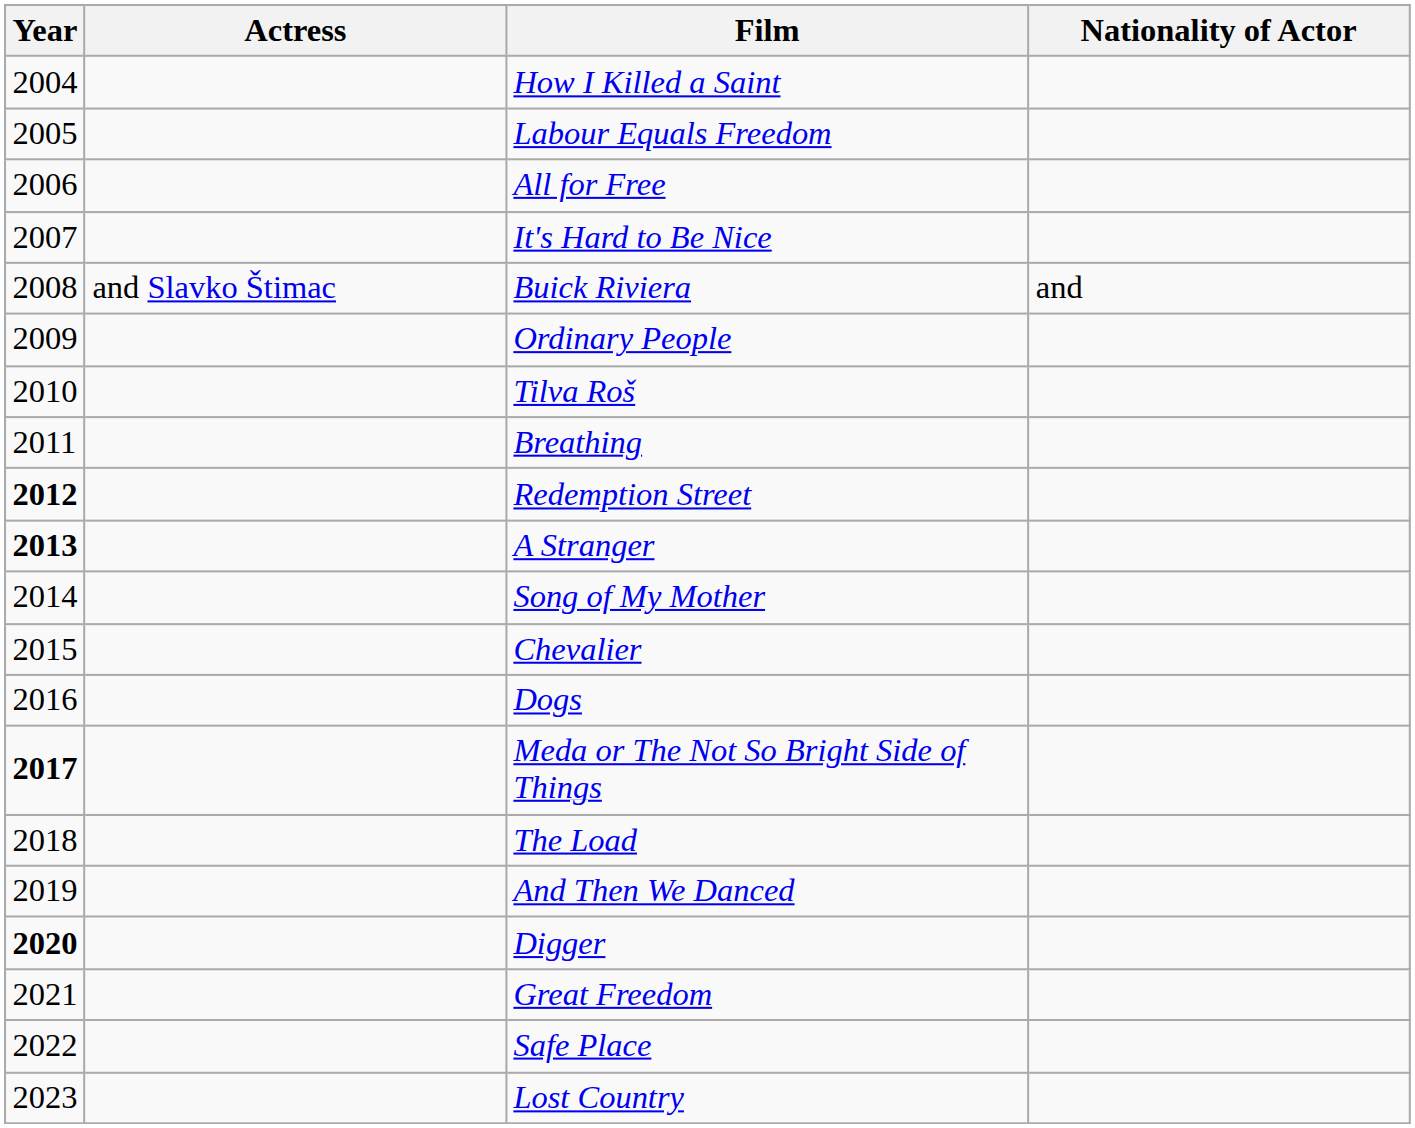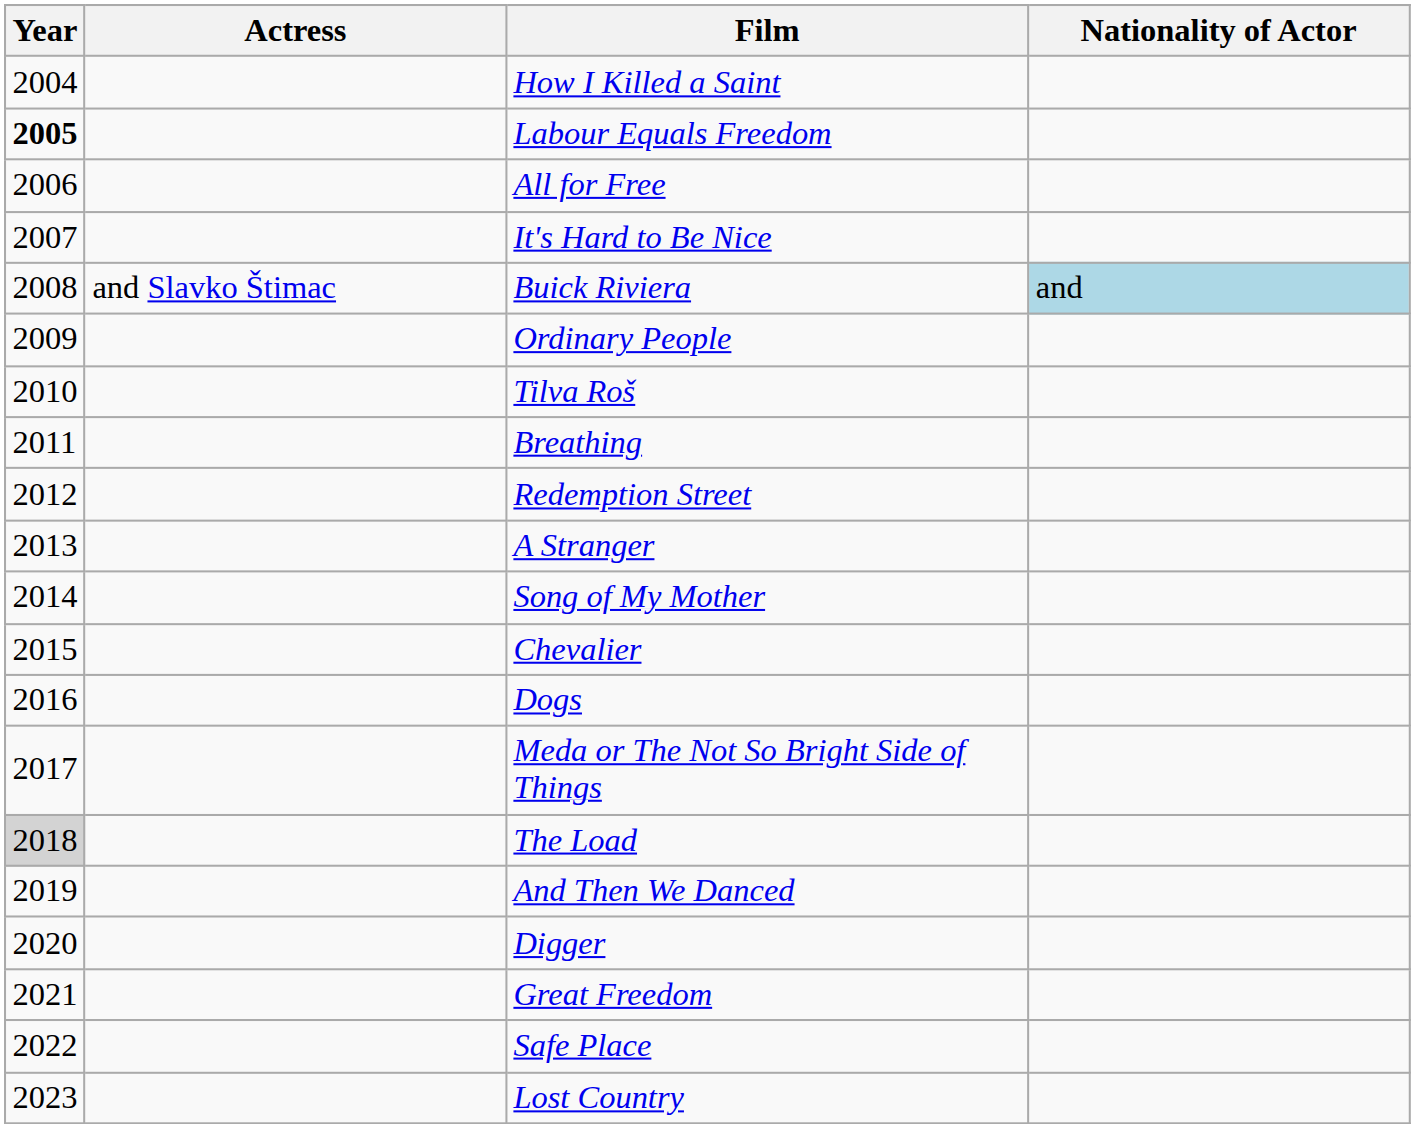(45, 133) normal -> (45, 133) bold
(1059, 287) no background -> (1059, 287) lightblue background
(45, 493) bold -> (45, 493) normal
(45, 545) bold -> (45, 545) normal
(45, 769) bold -> (45, 769) normal
(45, 839) no background -> (45, 839) lightgrey background
(45, 942) bold -> (45, 942) normal
